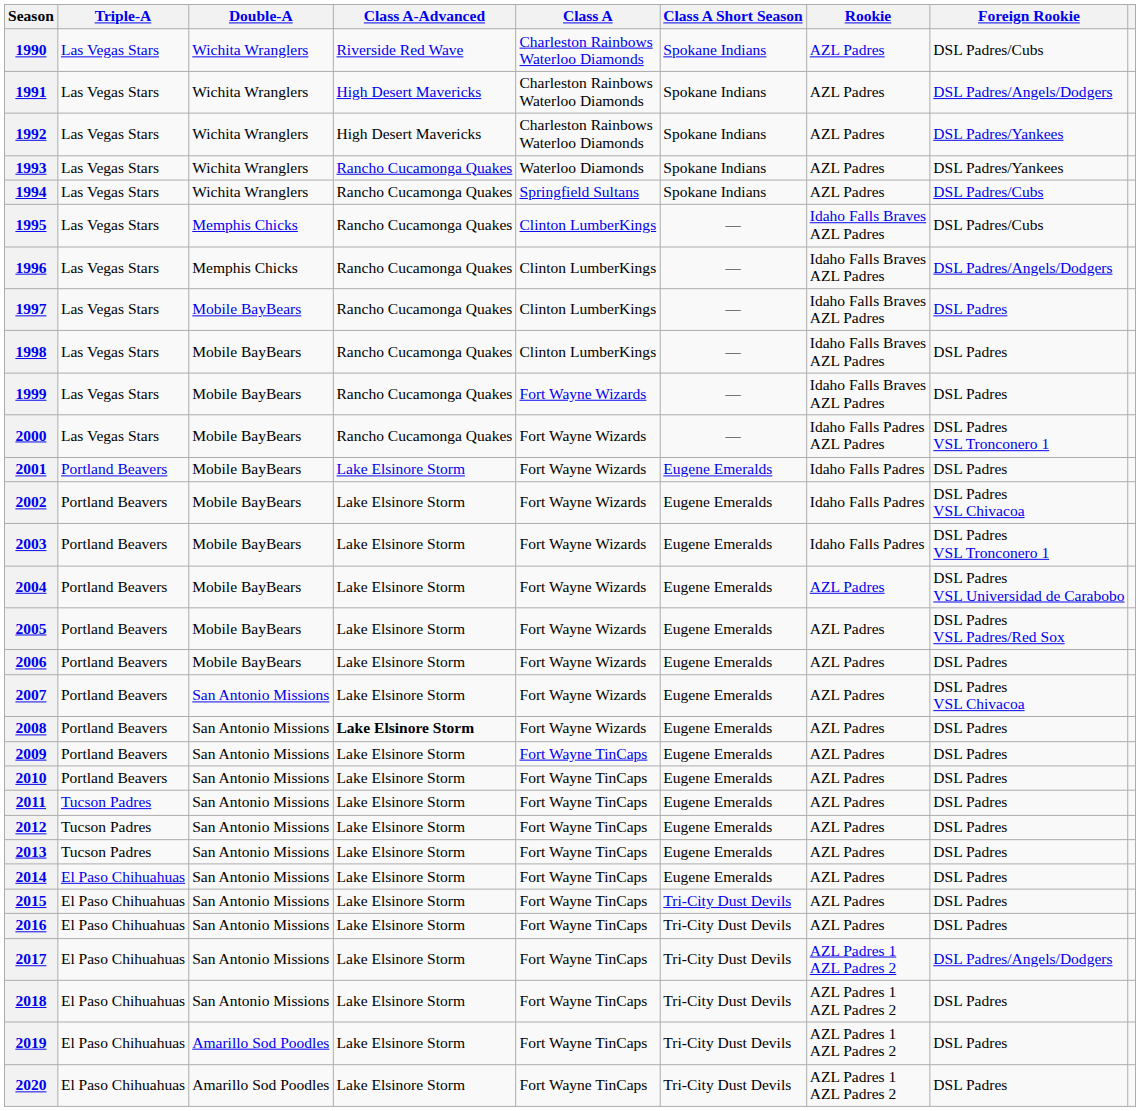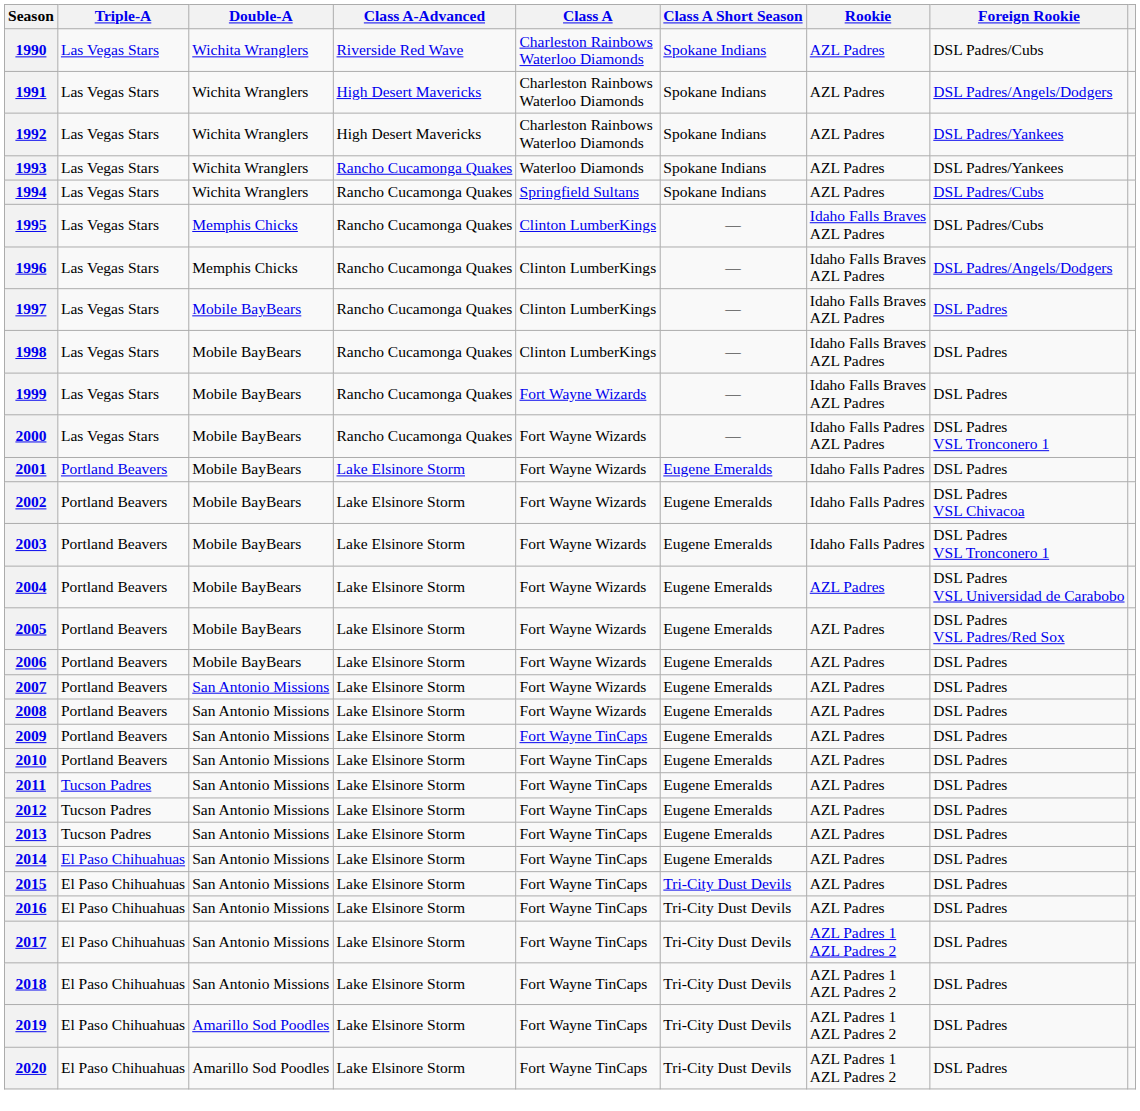(979, 695) DSL Padres VSL Chivacoa -> (970, 686) DSL Padres
(405, 728) bold -> (401, 711) normal
(1023, 959) DSL Padres/Angels/Dodgers -> (970, 941) DSL Padres
